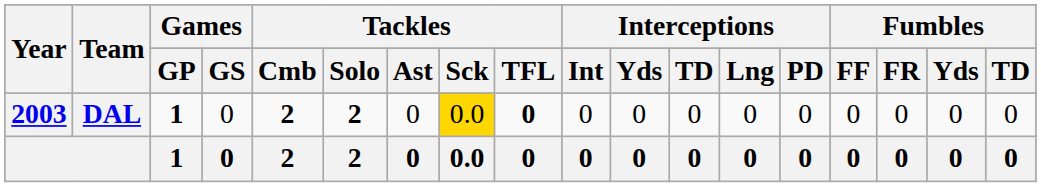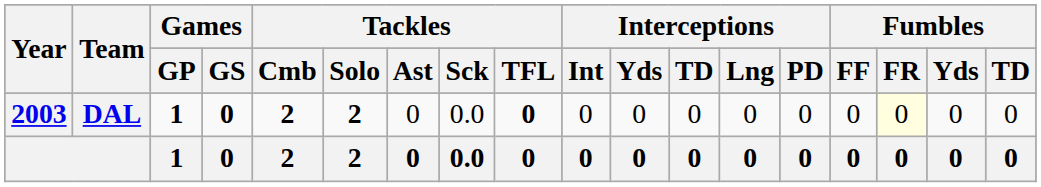(227, 114) normal -> (227, 114) bold
(467, 114) gold background -> (467, 114) no background
(901, 114) no background -> (901, 114) lightyellow background
